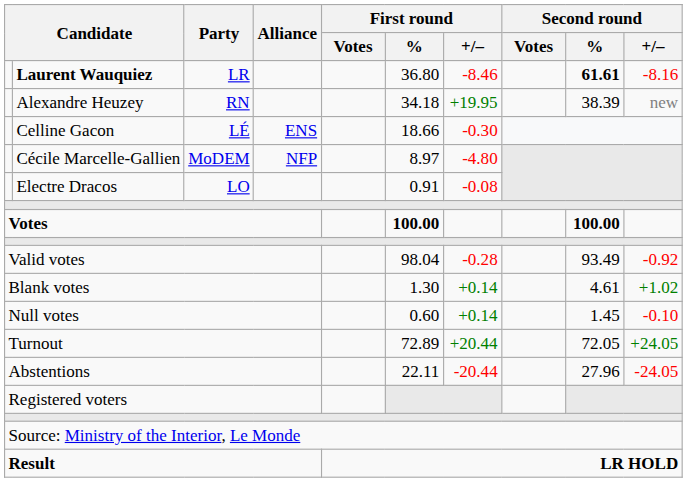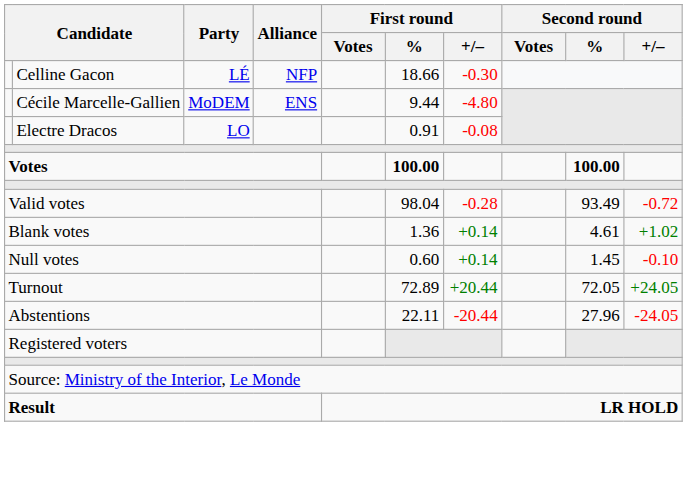- row: (84, 74)
- row: (80, 102)
(301, 131) ENS -> (302, 74) NFP
(302, 159) NFP -> (301, 102) ENS
(424, 159) 8.97 -> (424, 102) 9.44
(660, 259) -0.92 -> (660, 202) -0.72
(424, 287) 1.30 -> (424, 231) 1.36
